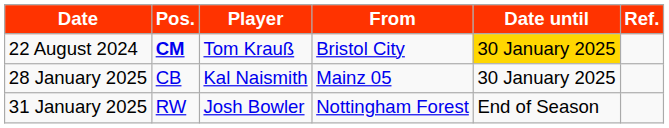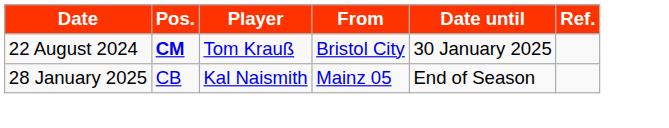(547, 48) gold background -> (483, 48) no background
(547, 78) 30 January 2025 -> (474, 78) End of Season
- row: (78, 107)
